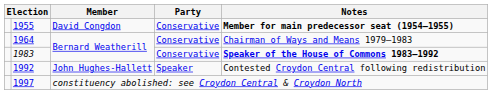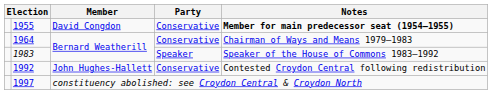(188, 54) Conservative -> (175, 54) Speaker
(331, 54) bold -> (331, 54) normal
(175, 68) Speaker -> (188, 68) Conservative
